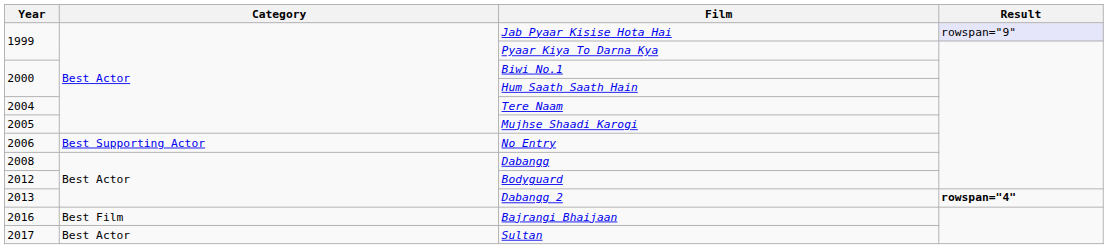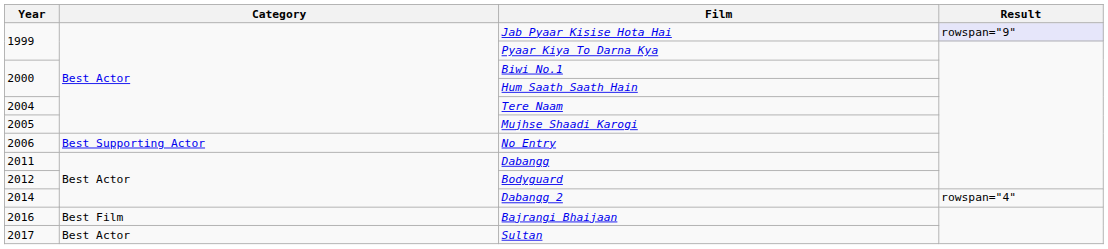(21, 161) 2008 -> (21, 161) 2011
(21, 198) 2013 -> (21, 198) 2014
(979, 198) bold -> (979, 198) normal
